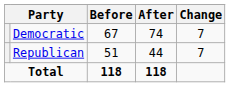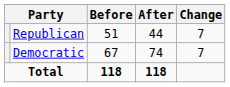rows swapped: (49, 33) <-> (49, 53)
